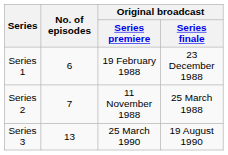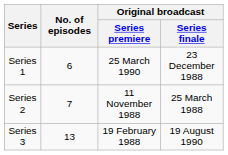(129, 66) 19 February 1988 -> (129, 66) 25 March 1990
(129, 136) 25 March 1990 -> (129, 136) 19 February 1988
